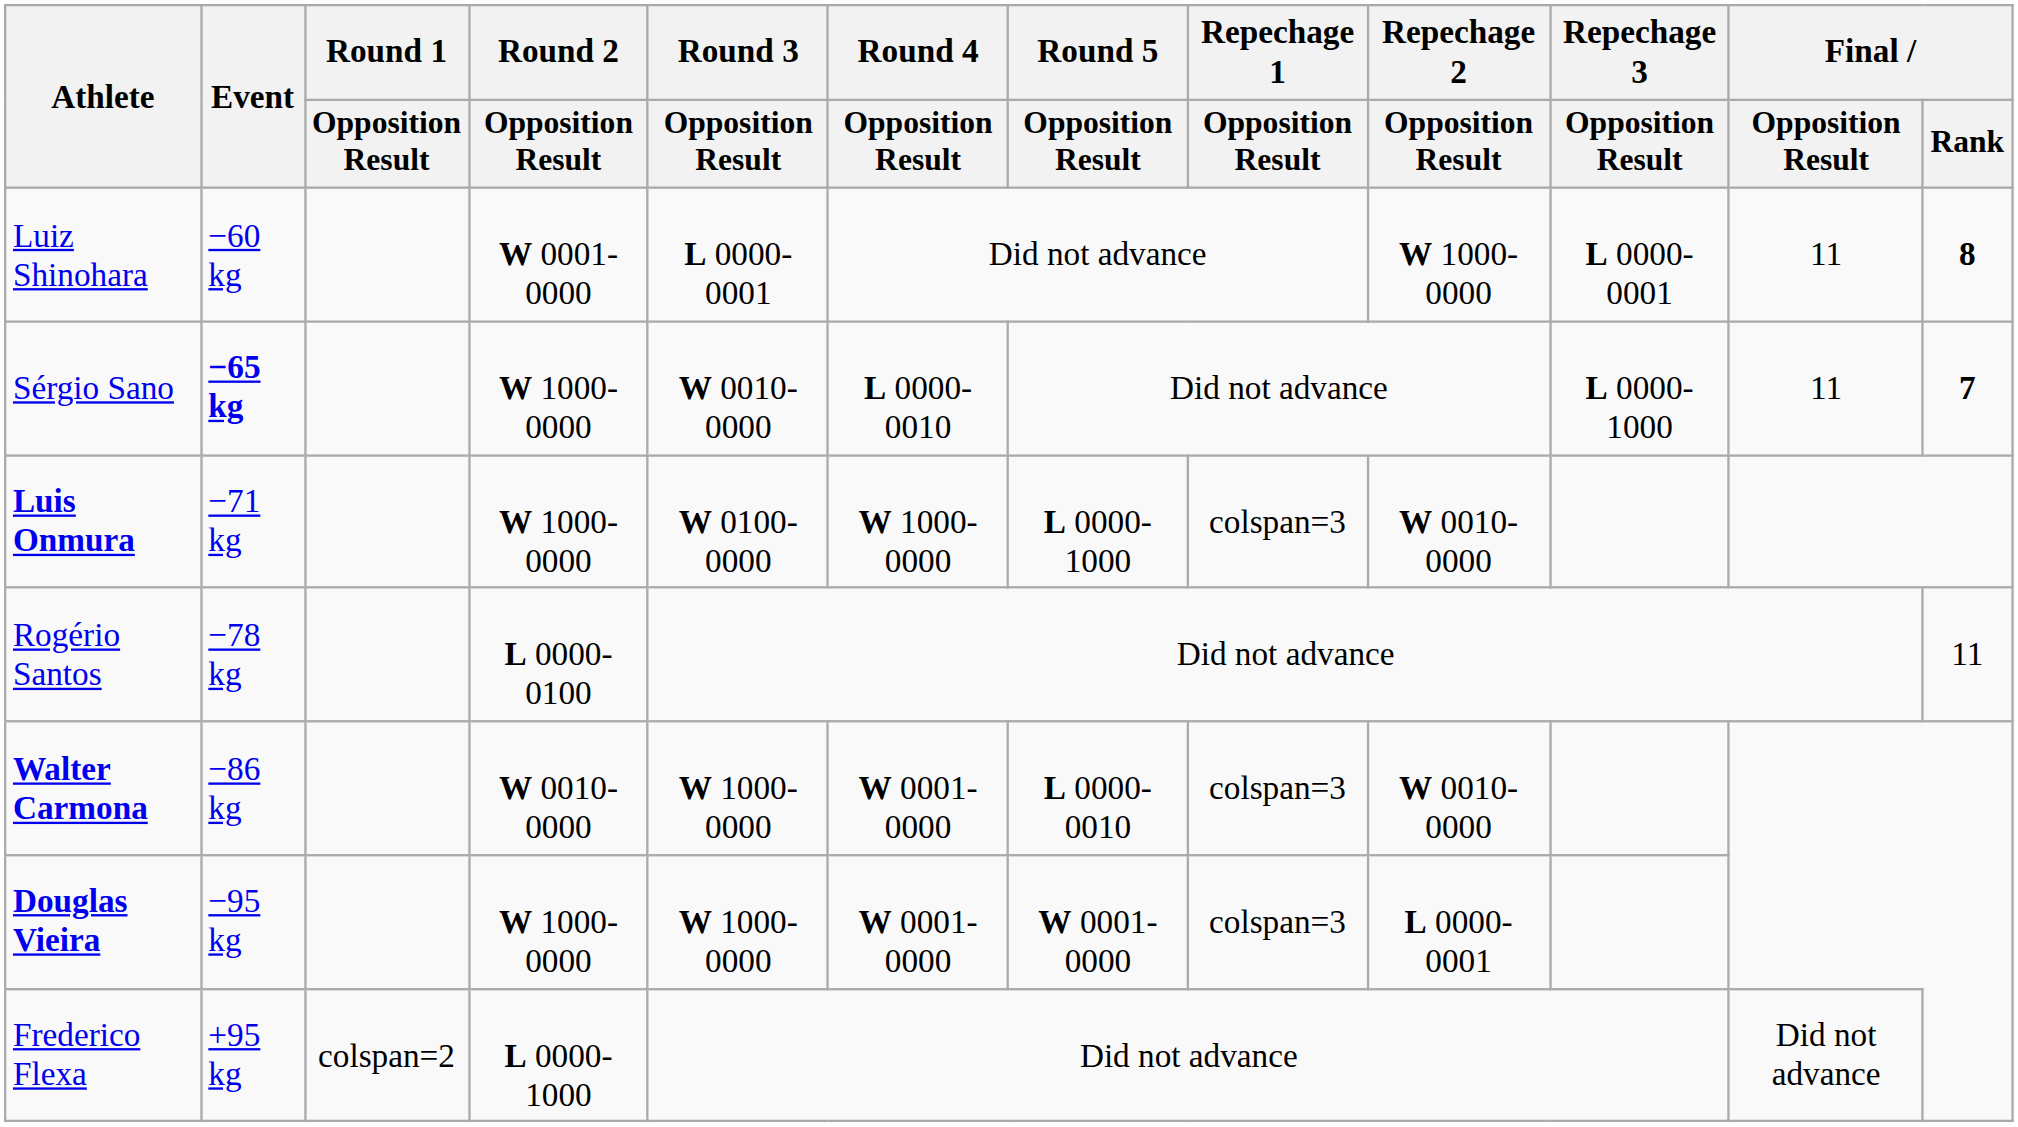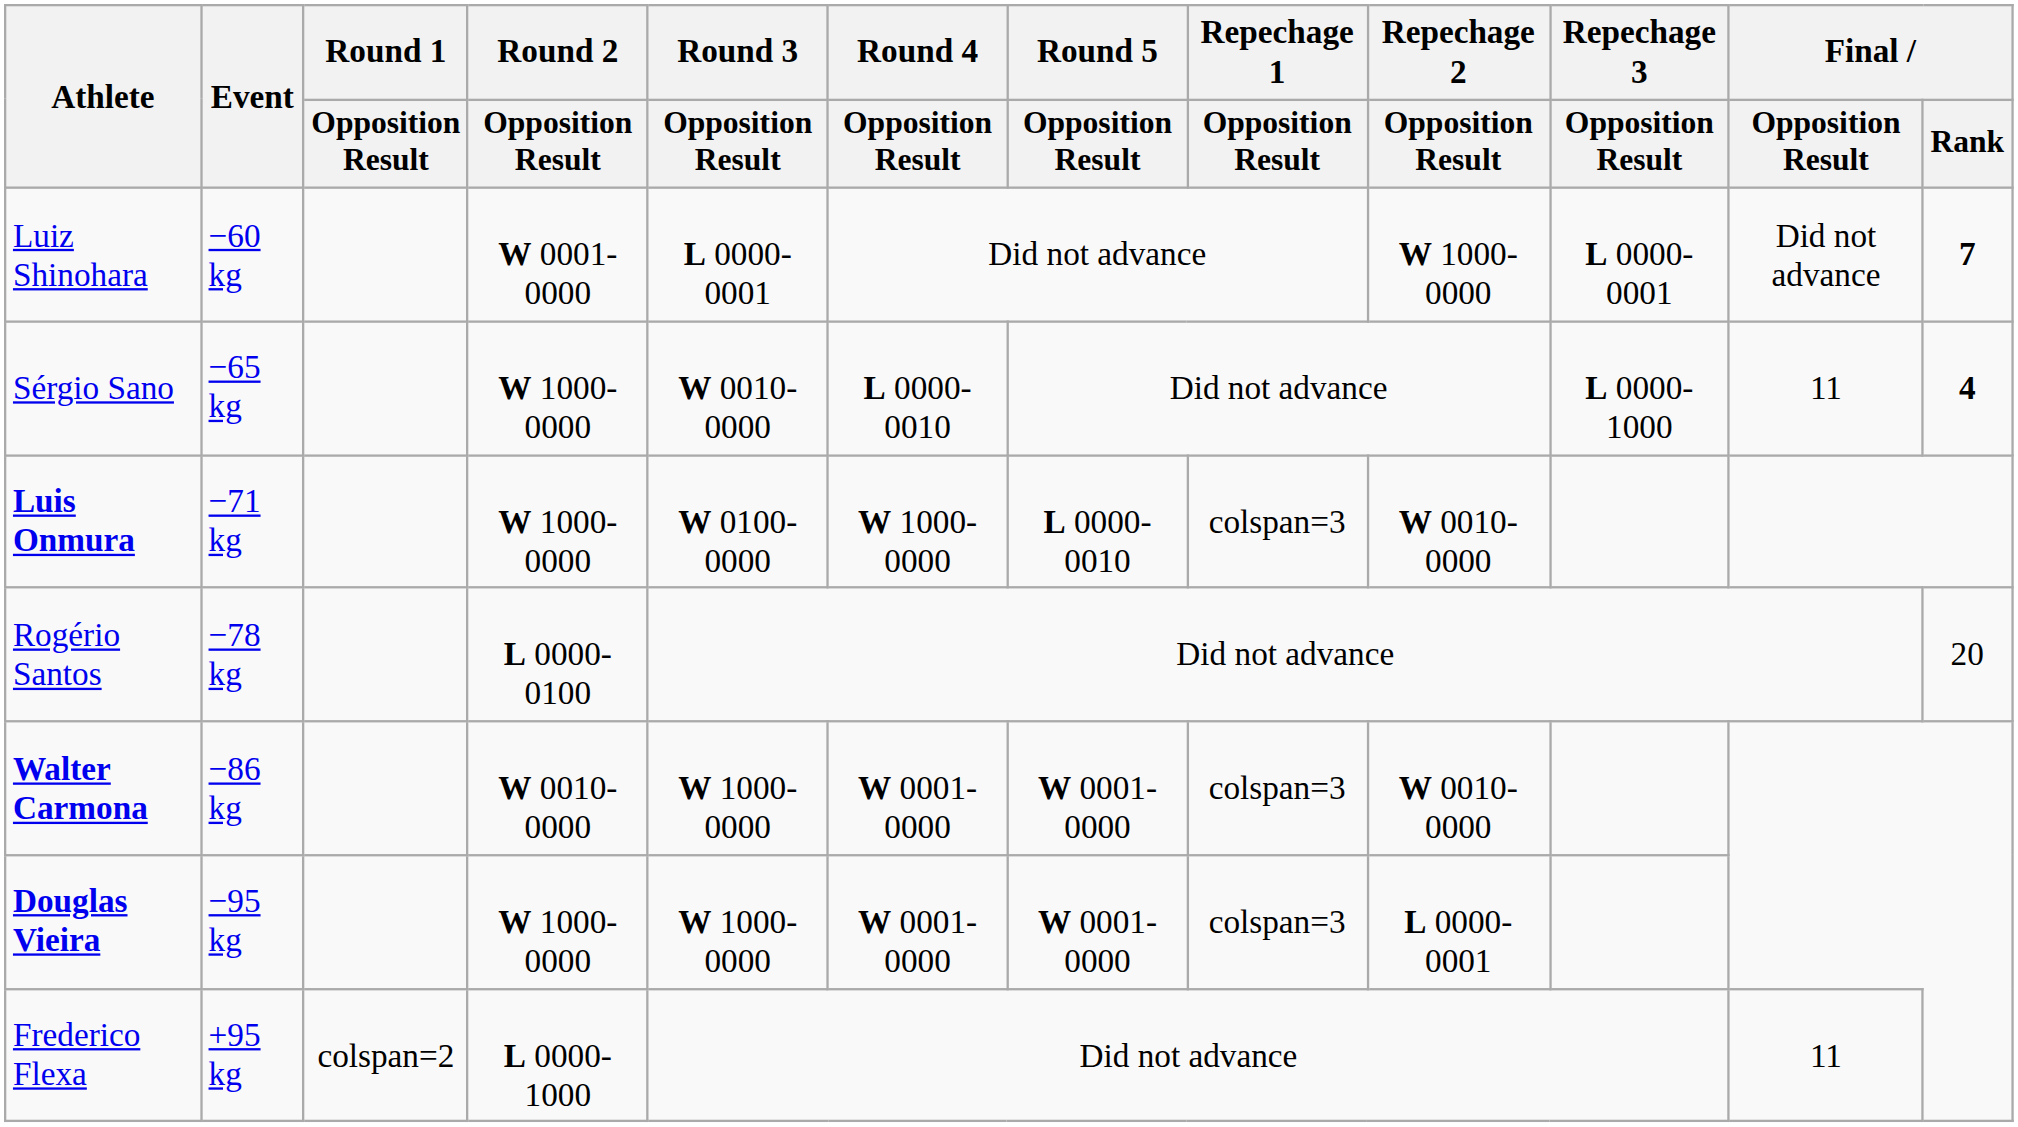(1826, 254) 11 -> (1826, 254) Did not advance
(1967, 254) 8 -> (1967, 254) 7
(234, 387) bold -> (235, 387) normal
(1967, 387) 7 -> (1967, 387) 4
(1098, 541) L 0000-1000 -> (1097, 541) L 0000-0010
(1967, 654) 11 -> (1967, 654) 20
(1098, 807) L 0000-0010 -> (1097, 807) W 0001-0000
(1826, 1055) Did not advance -> (1826, 1055) 11
